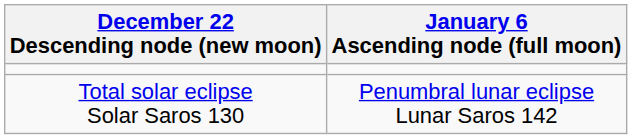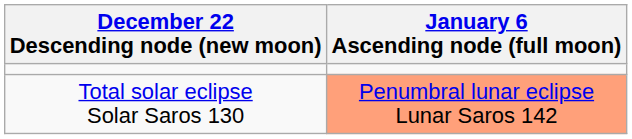(477, 103) no background -> (477, 103) lightsalmon background
